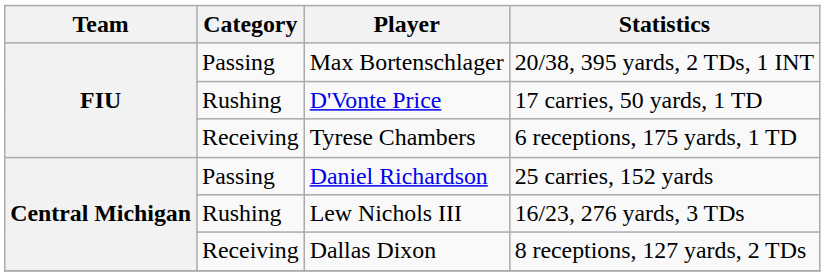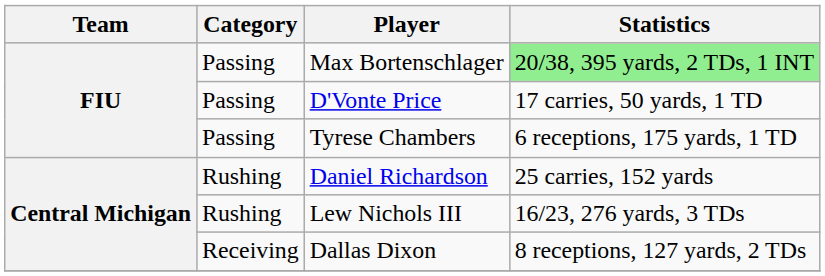(664, 62) no background -> (664, 62) lightgreen background
(242, 99) Rushing -> (238, 99) Passing
(250, 137) Receiving -> (238, 137) Passing
(238, 175) Passing -> (242, 175) Rushing
